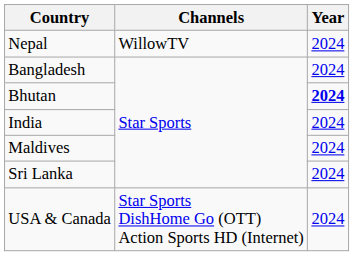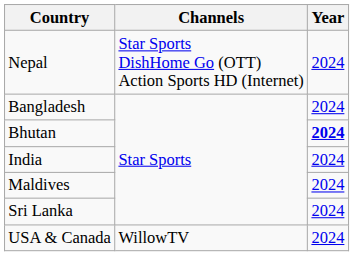(154, 43) WillowTV -> (211, 62) Star Sports DishHome Go (OTT) Action Sports HD (Internet)
(211, 219) Star Sports DishHome Go (OTT) Action Sports HD (Internet) -> (154, 237) WillowTV
